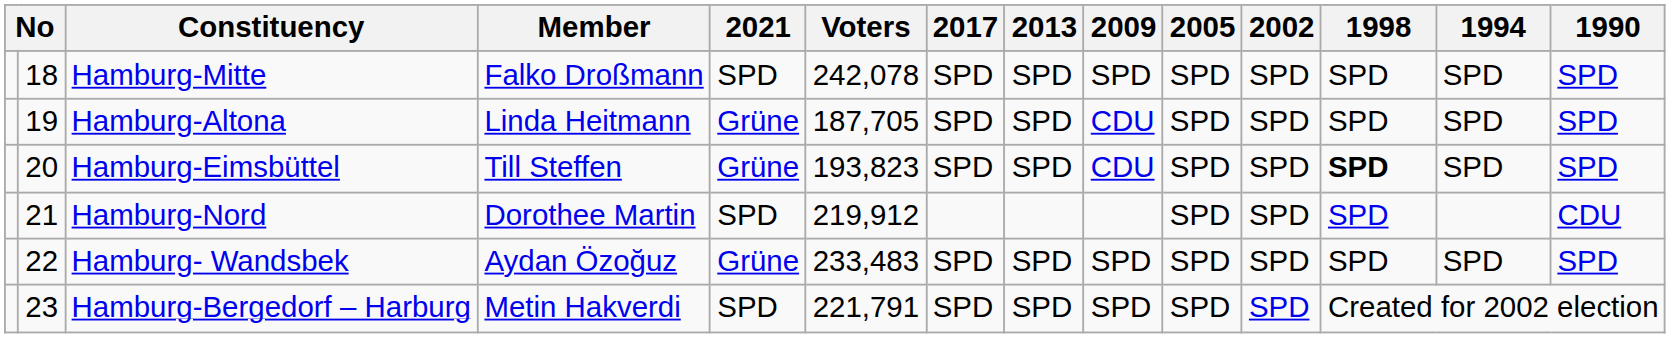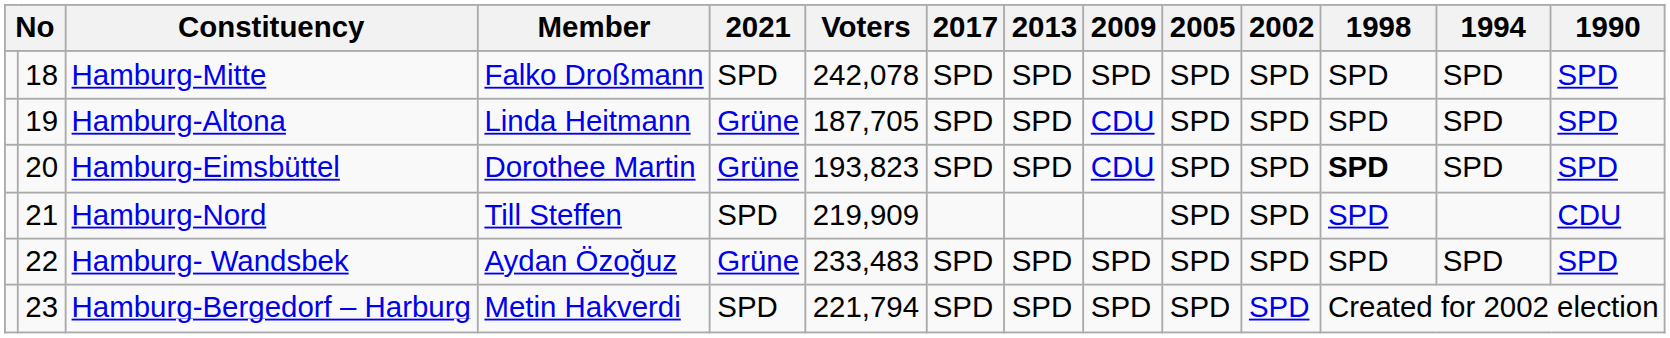(553, 167) Till Steffen -> (590, 167) Dorothee Martin
(590, 214) Dorothee Martin -> (553, 214) Till Steffen
(866, 214) 219,912 -> (866, 214) 219,909
(866, 307) 221,791 -> (866, 307) 221,794
